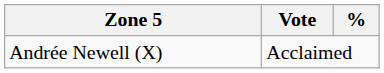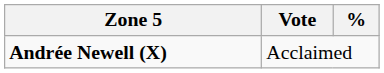(86, 51) normal -> (88, 51) bold
